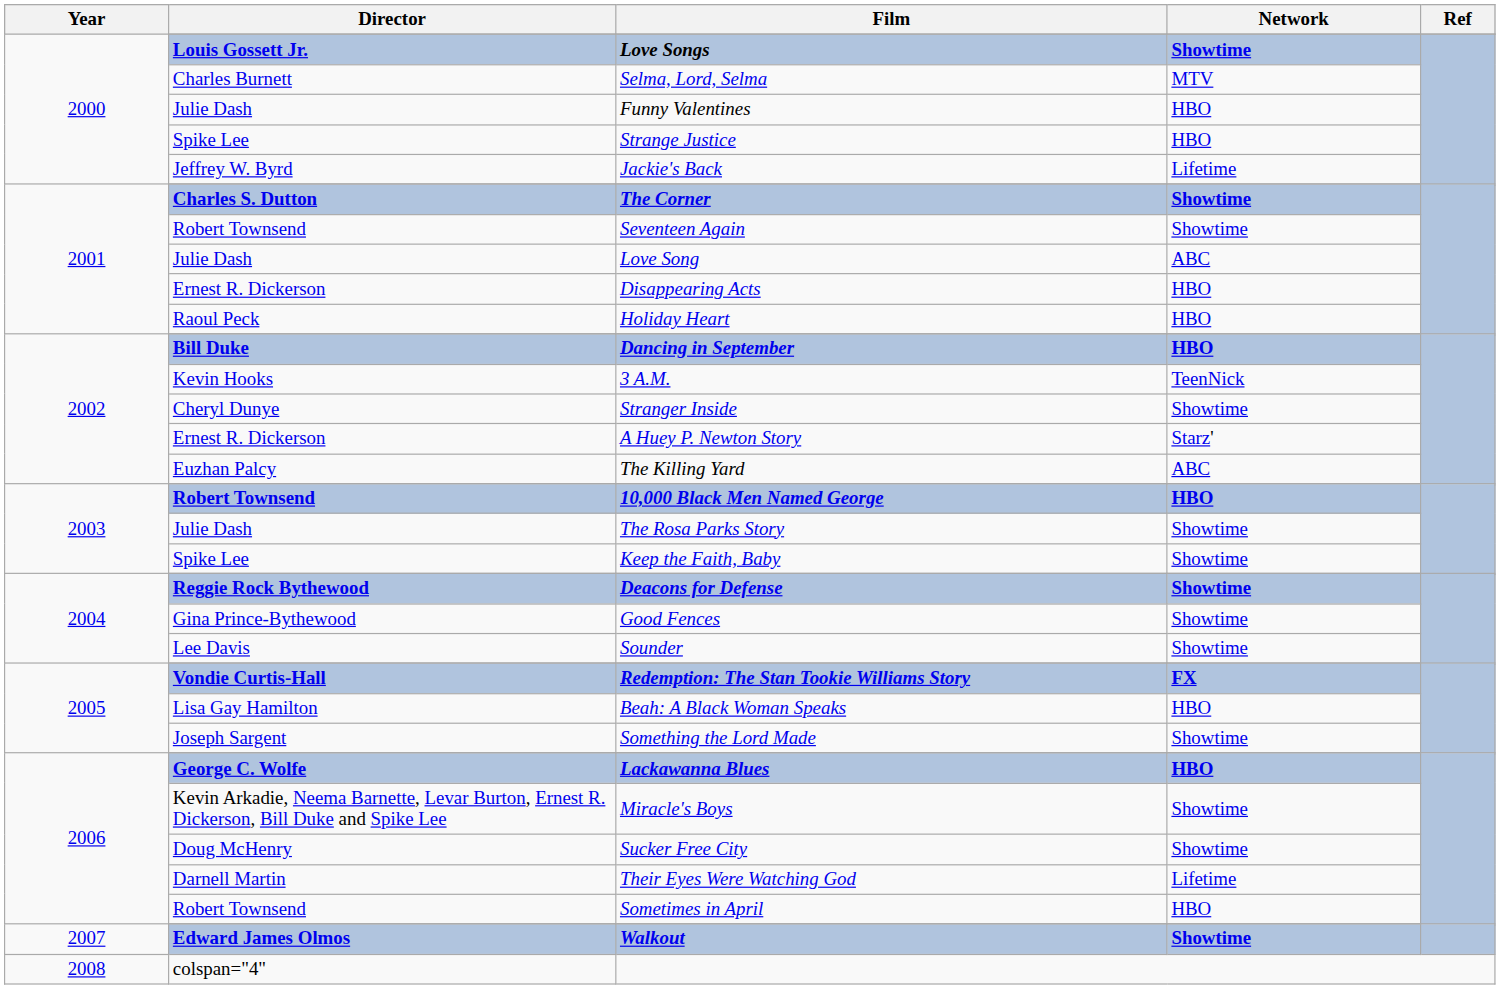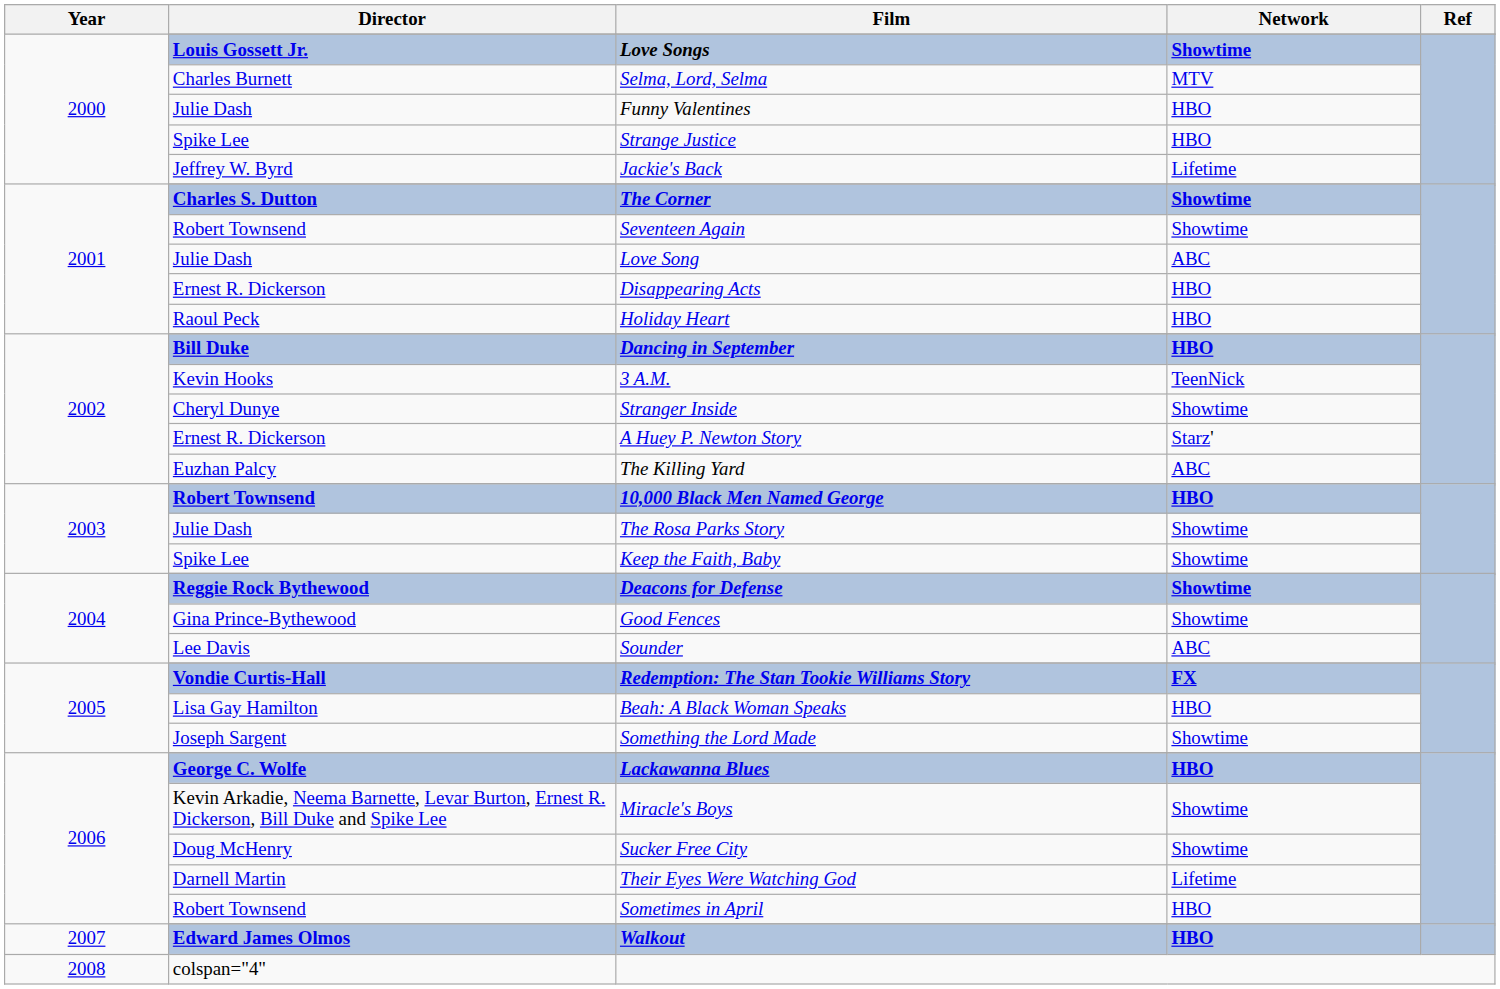(1210, 648) Showtime -> (1191, 648) ABC
(1211, 938) Showtime -> (1192, 938) HBO
